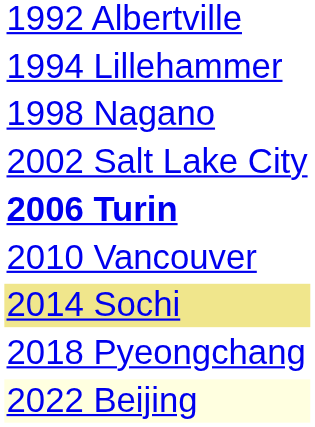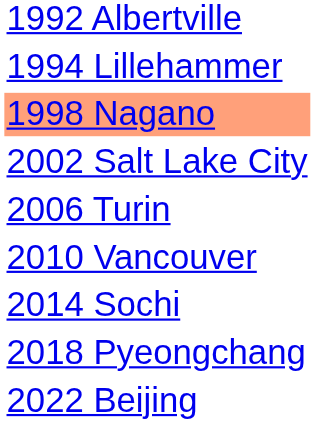(111, 113) no background -> (111, 113) lightsalmon background
(92, 209) bold -> (89, 209) normal
(93, 304) khaki background -> (93, 304) no background
(102, 400) lightyellow background -> (102, 400) no background
